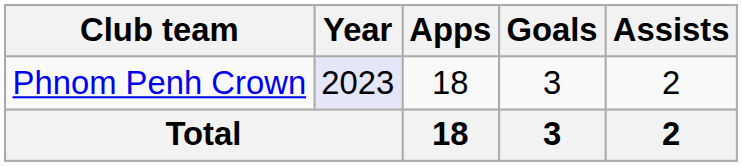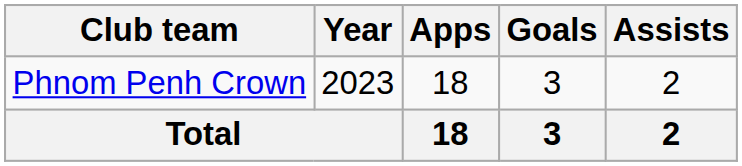(358, 82) lavender background -> (358, 82) no background
